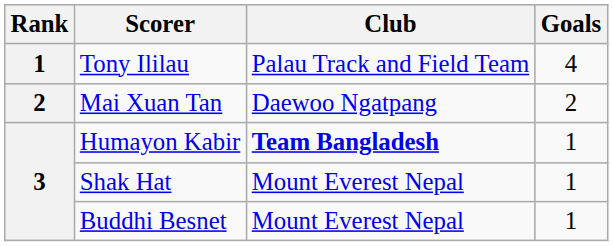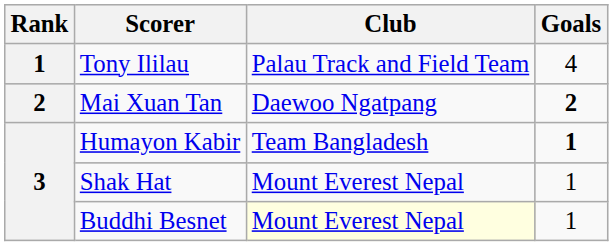(571, 102) normal -> (571, 102) bold
(345, 142) bold -> (340, 142) normal
(571, 142) normal -> (571, 142) bold
(358, 220) no background -> (358, 220) lightyellow background
